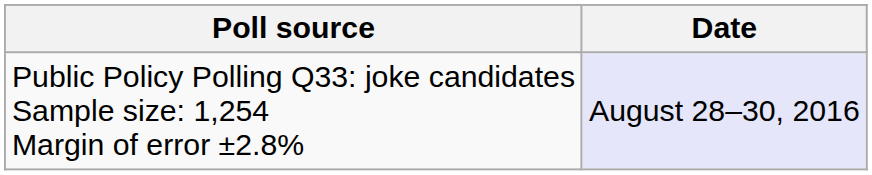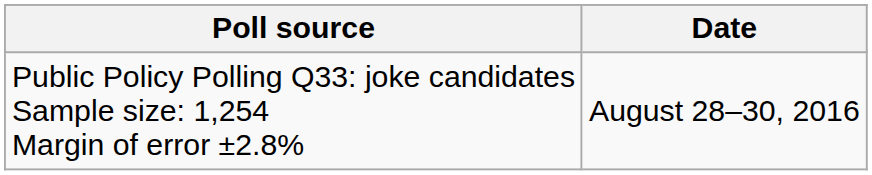(724, 110) lavender background -> (724, 110) no background
